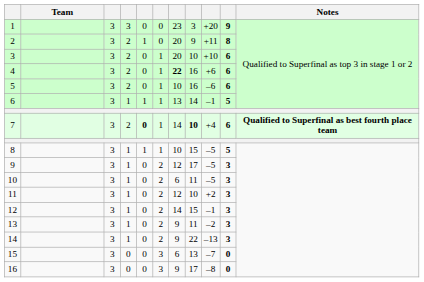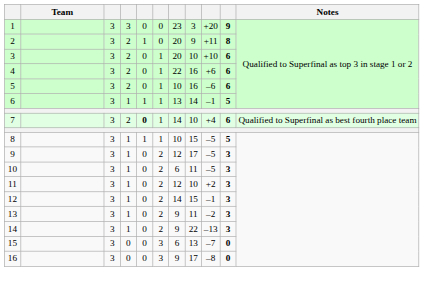(177, 71) bold -> (177, 71) normal
(193, 125) bold -> (193, 120) normal
(327, 125) bold -> (328, 120) normal
